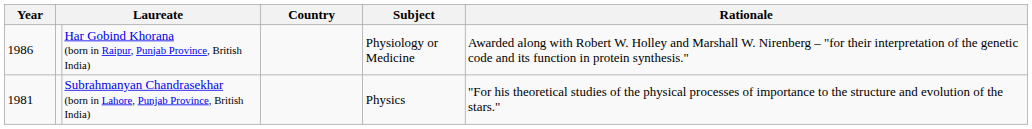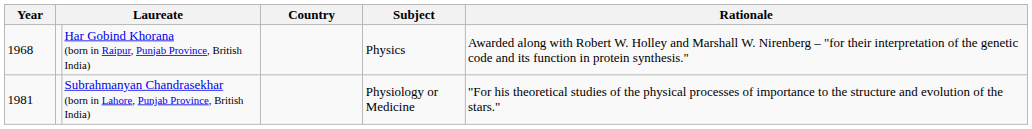(20, 49) 1986 -> (20, 49) 1968
(402, 49) Physiology or Medicine -> (386, 49) Physics
(386, 99) Physics -> (402, 99) Physiology or Medicine
